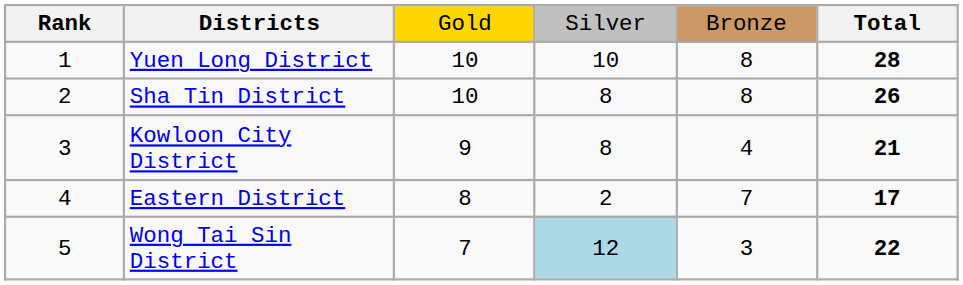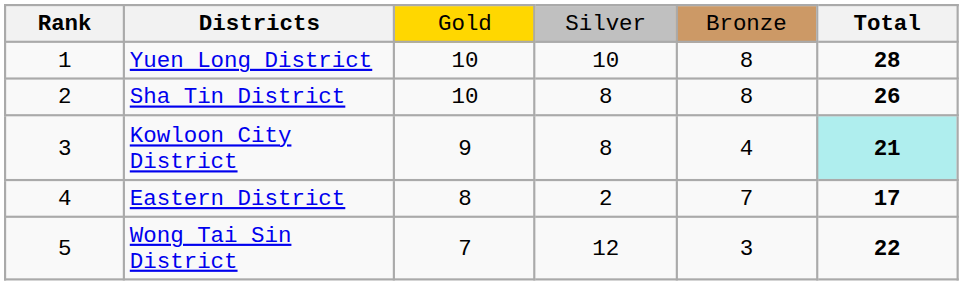(887, 148) no background -> (887, 148) paleturquoise background
(606, 248) lightblue background -> (606, 248) no background
